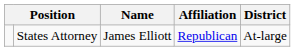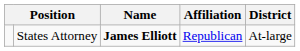(137, 35) normal -> (140, 35) bold
